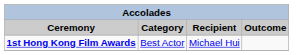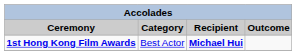(214, 43) normal -> (216, 43) bold
